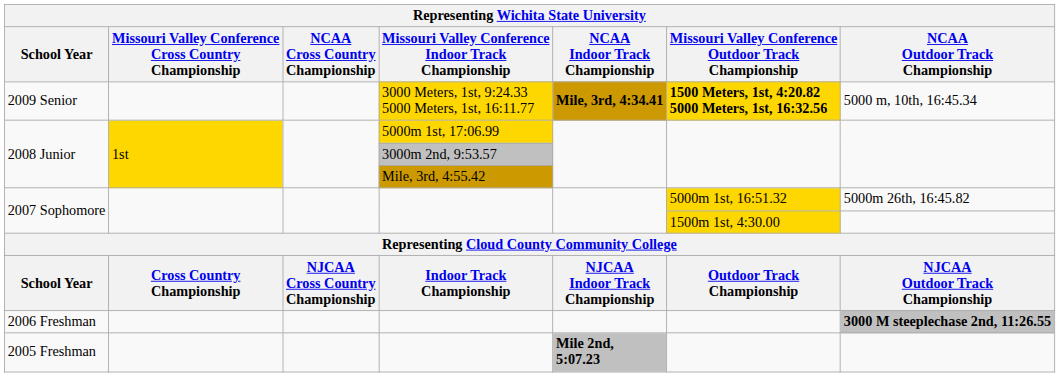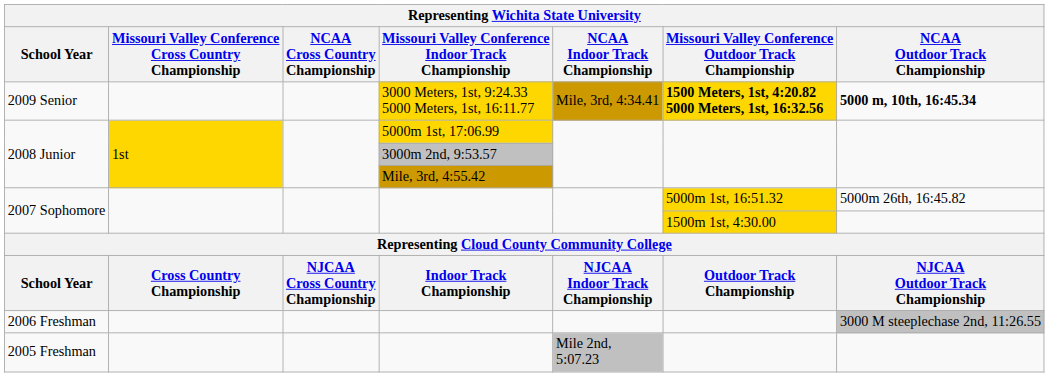(610, 101) bold -> (608, 101) normal
(910, 101) normal -> (908, 101) bold
(947, 321) bold -> (941, 321) normal
(585, 352) bold -> (584, 352) normal
